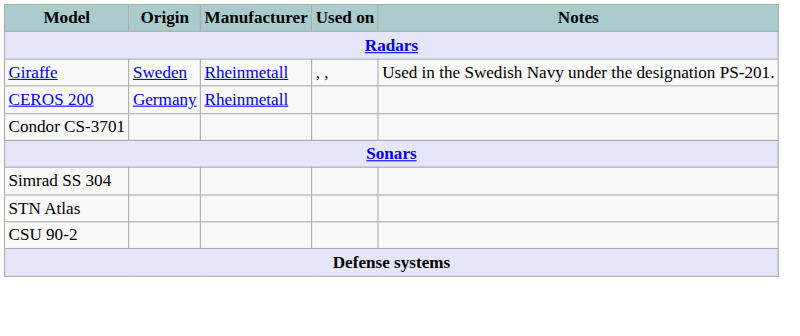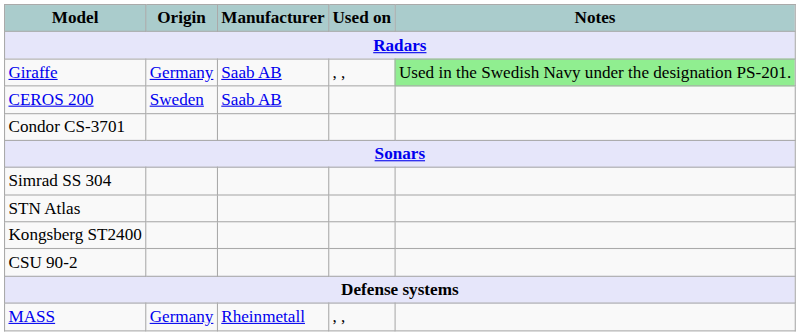(160, 72) Sweden -> (182, 72) Germany
(246, 72) Rheinmetall -> (251, 72) Saab AB
(578, 72) no background -> (595, 72) lightgreen background
(165, 99) Germany -> (177, 99) Sweden
(246, 99) Rheinmetall -> (251, 99) Saab AB
+ row: (75, 235)
+ row: (32, 316)
